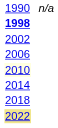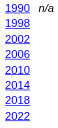(18, 23) bold -> (18, 23) normal
(18, 70) lightyellow background -> (18, 70) no background
(18, 116) khaki background -> (18, 116) no background
